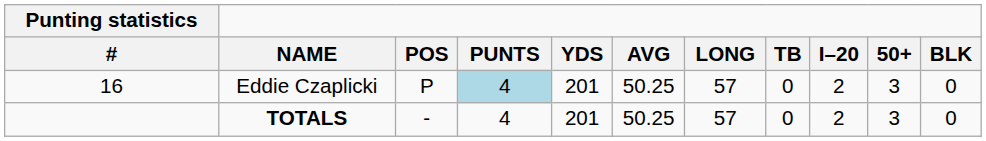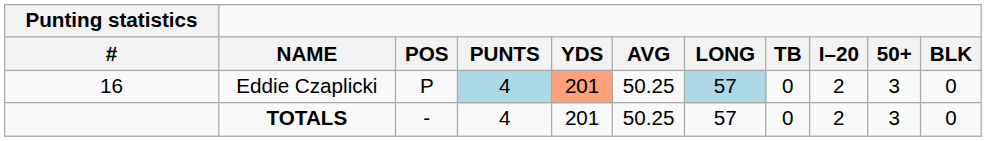(582, 86) no background -> (582, 86) lightsalmon background
(725, 86) no background -> (725, 86) lightblue background
